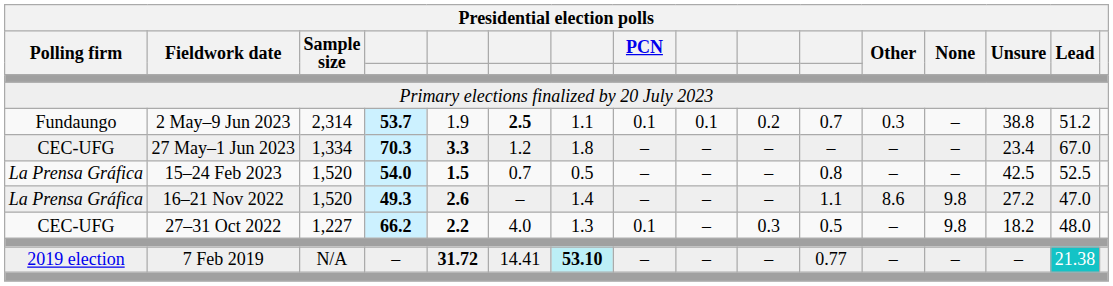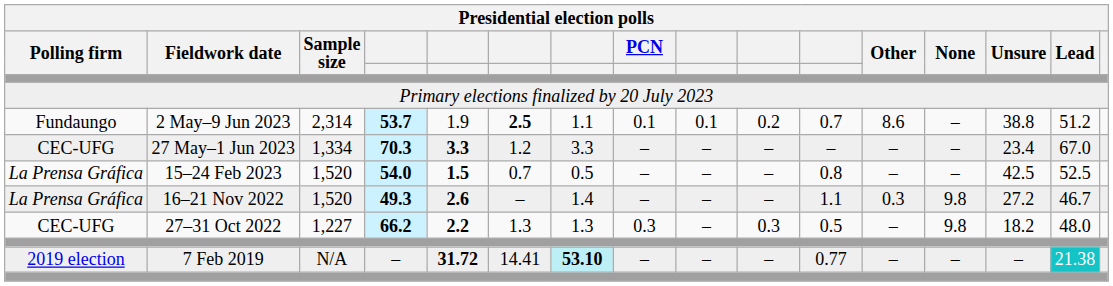(893, 122) 0.3 -> (893, 122) 8.6
(582, 148) 1.8 -> (582, 148) 3.3
(893, 200) 8.6 -> (893, 200) 0.3
(1075, 200) 47.0 -> (1075, 200) 46.7
(520, 225) 4.0 -> (520, 225) 1.3
(644, 225) 0.1 -> (644, 225) 0.3
